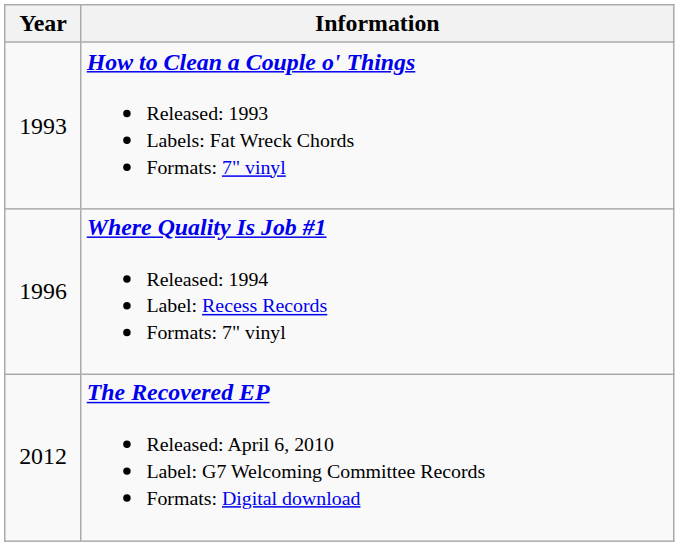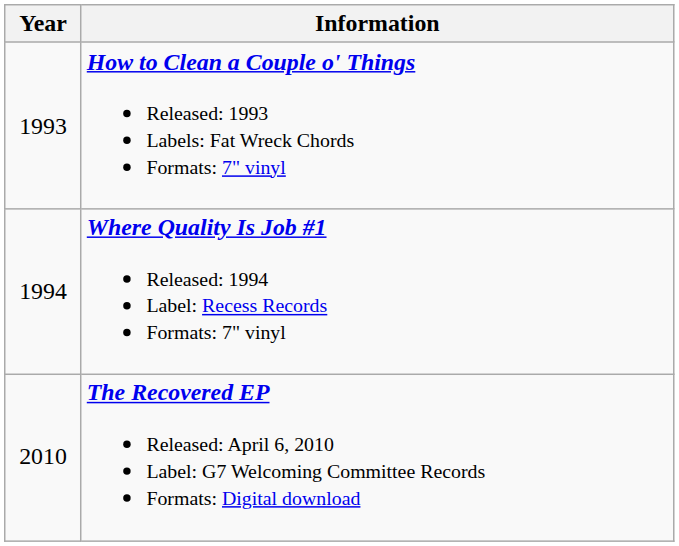(43, 291) 1996 -> (43, 291) 1994
(43, 457) 2012 -> (43, 457) 2010
